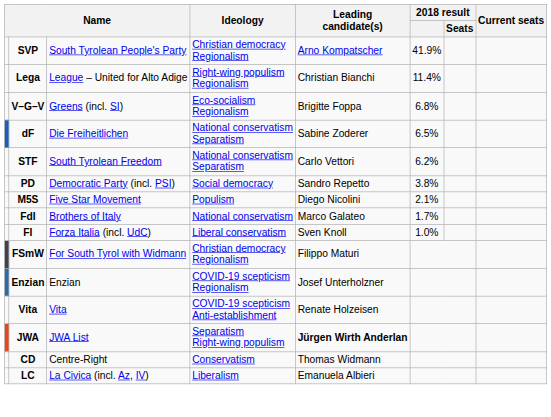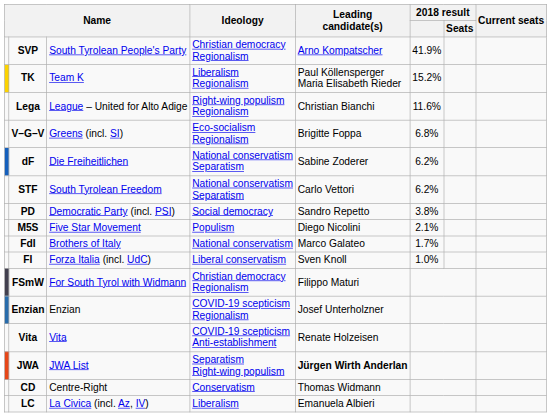+ row: (28, 78)
(427, 78) 11.4% -> (427, 106) 11.6%
(427, 134) 6.5% -> (427, 161) 6.2%
